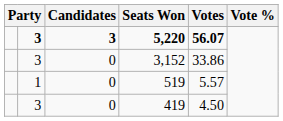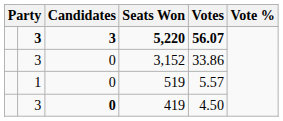(112, 104) normal -> (112, 104) bold
